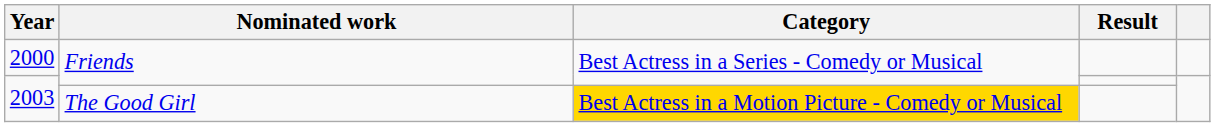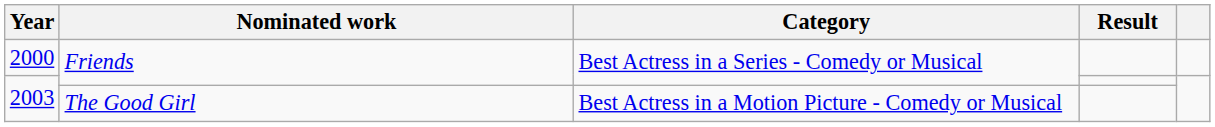(820, 102) gold background -> (820, 102) no background
